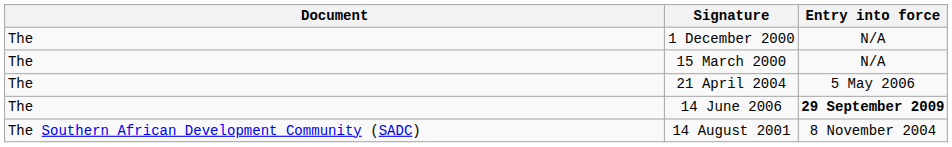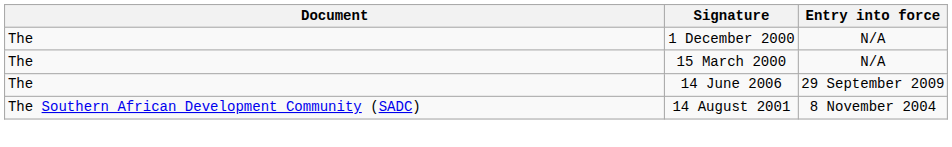- row: (731, 85)
(873, 108) bold -> (873, 85) normal
